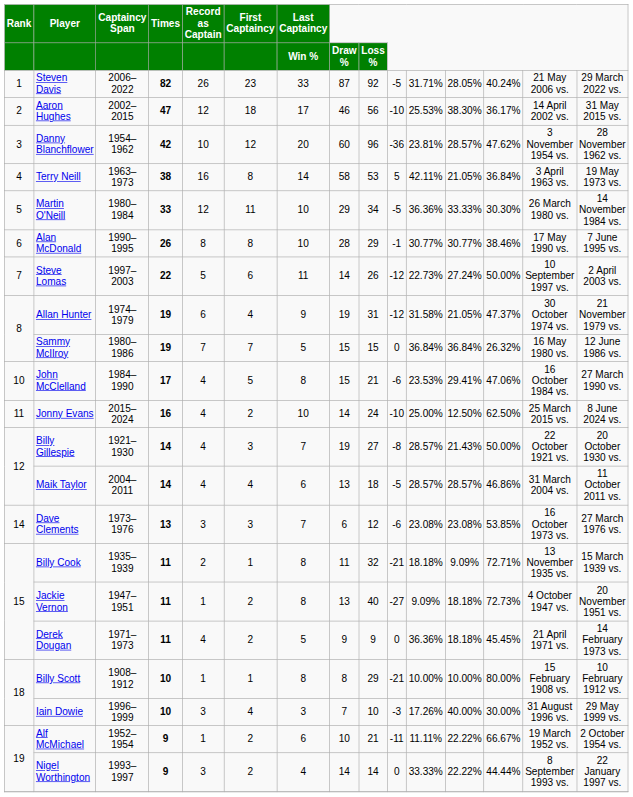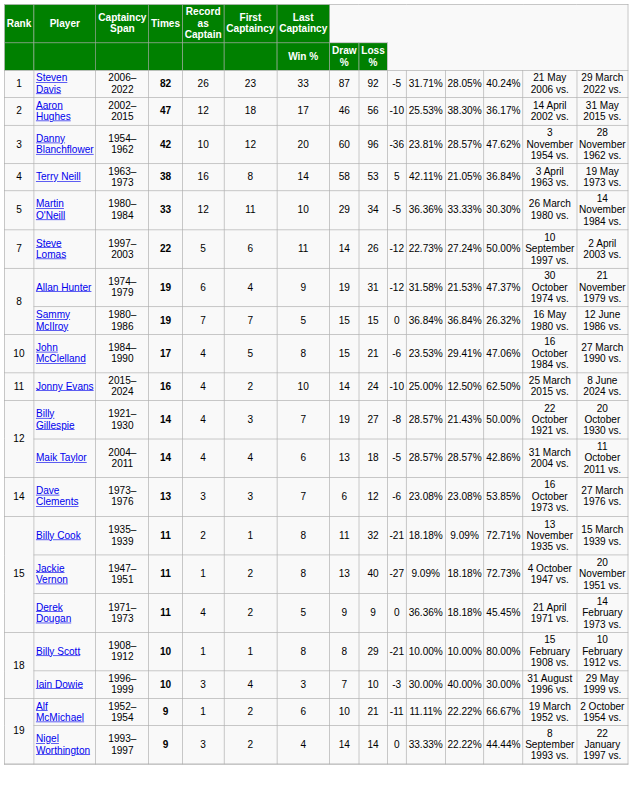- row: (59, 243)
(465, 315) 21.05% -> (465, 287) 21.53%
(503, 485) 46.86% -> (503, 458) 42.86%
(426, 712) 17.26% -> (426, 684) 30.00%
